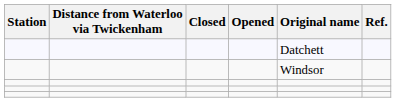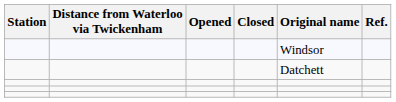columns swapped: (253, 21) <-> (207, 21)
(302, 49) Datchett -> (302, 49) Windsor
(302, 69) Windsor -> (302, 69) Datchett
